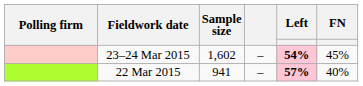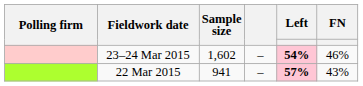(337, 55) 45% -> (337, 55) 46%
(337, 73) 40% -> (337, 73) 43%
